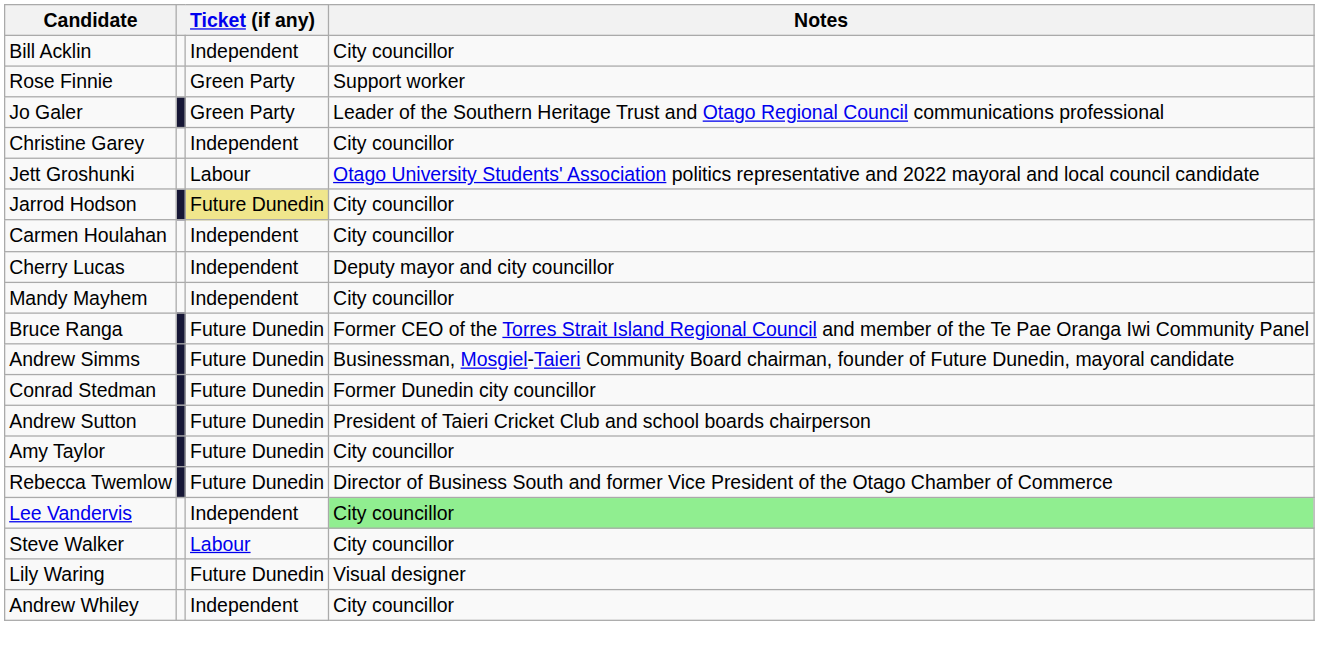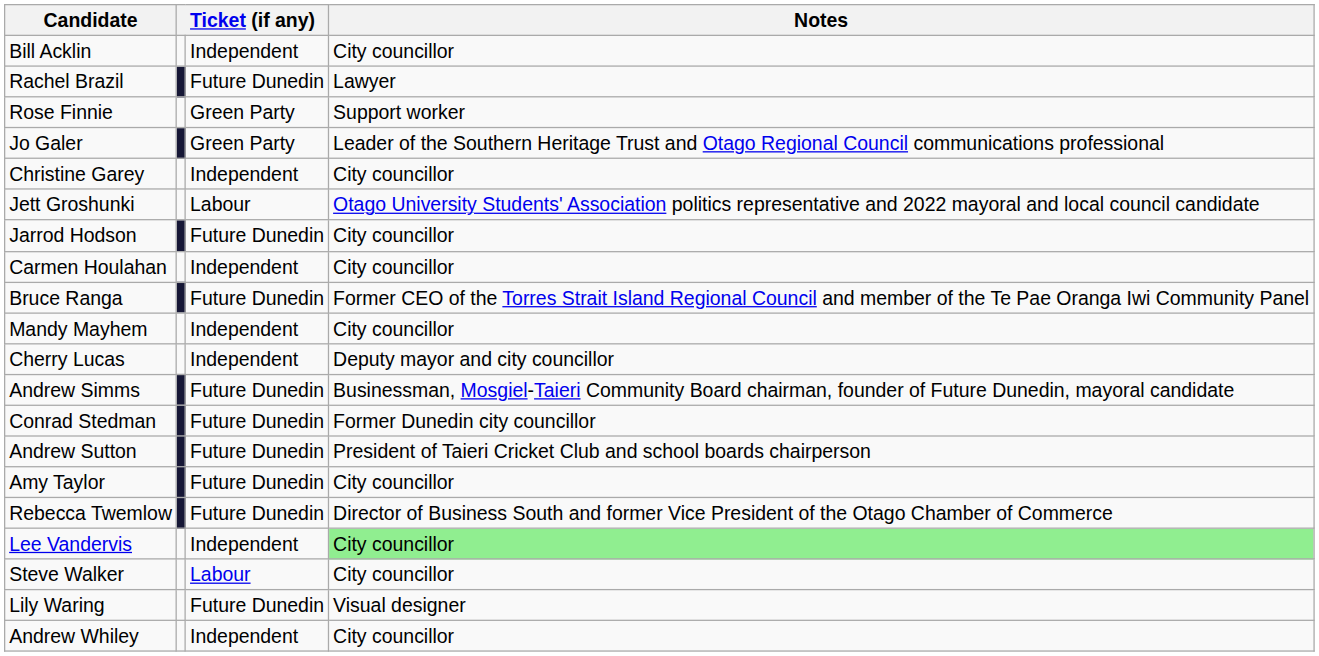+ row: (66, 82)
(257, 205) khaki background -> (257, 236) no background
rows swapped: (67, 267) <-> (66, 328)
